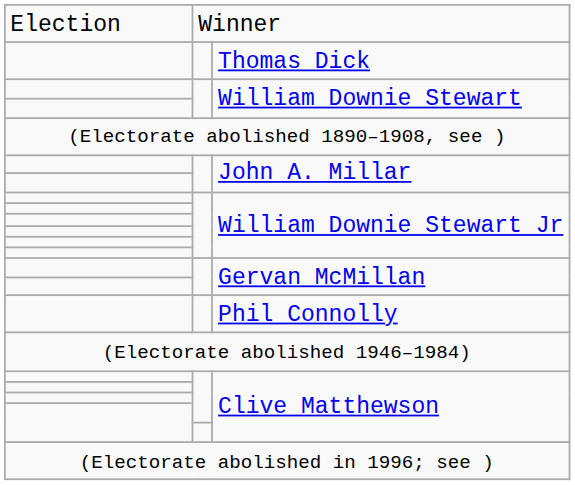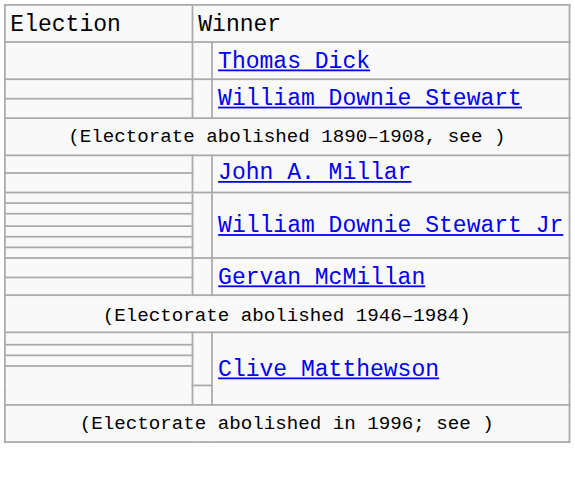- row: (99, 314)
